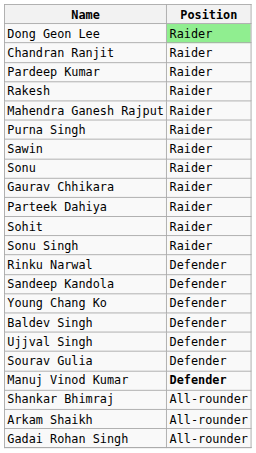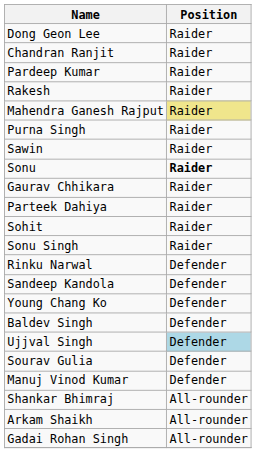(191, 33) lightgreen background -> (191, 33) no background
(191, 110) no background -> (191, 110) khaki background
(191, 168) normal -> (191, 168) bold
(198, 342) no background -> (198, 342) lightblue background
(198, 380) bold -> (198, 380) normal
